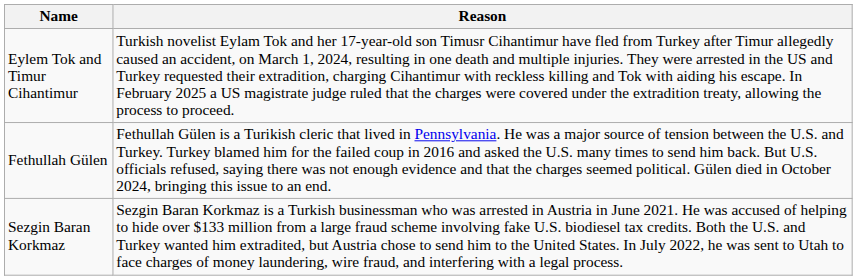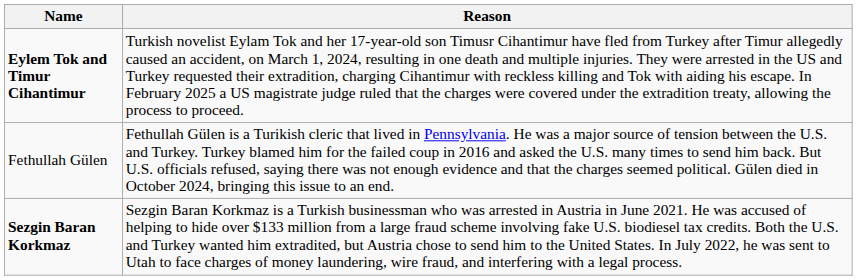(55, 75) normal -> (58, 75) bold
(49, 236) normal -> (52, 236) bold
